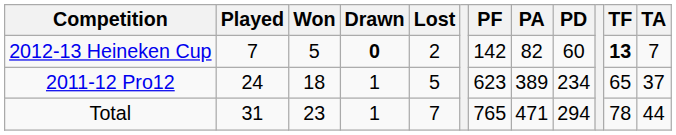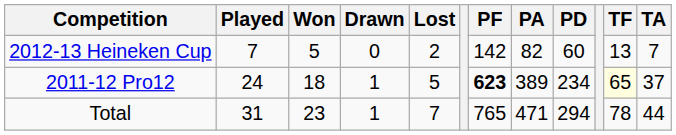(375, 51) bold -> (375, 51) normal
(620, 51) bold -> (620, 51) normal
(490, 82) normal -> (490, 82) bold
(620, 82) no background -> (620, 82) lightyellow background
